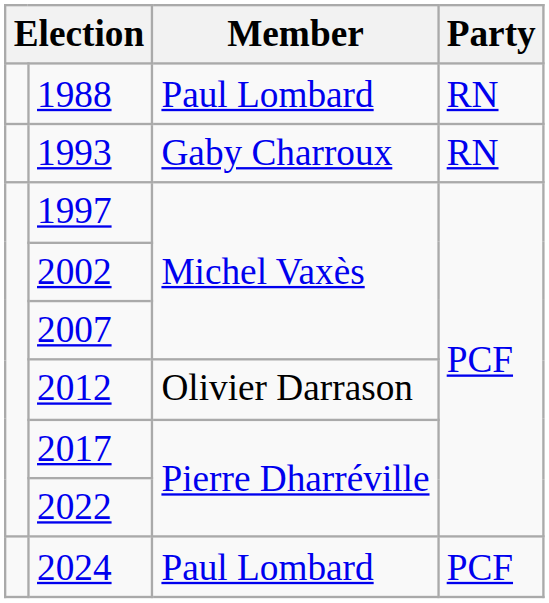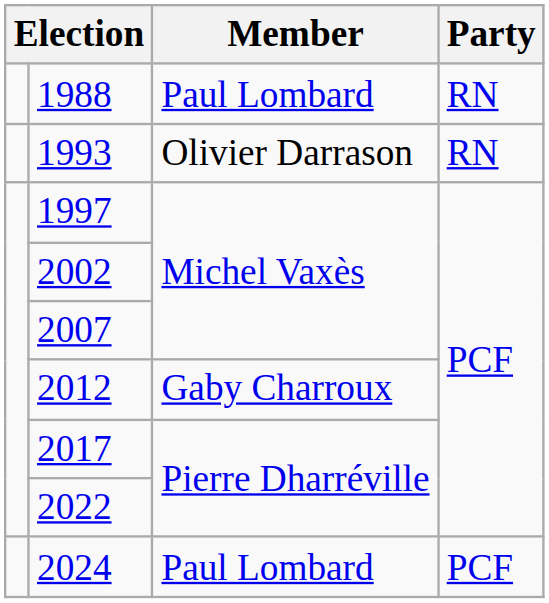(277, 152) Gaby Charroux -> (287, 152) Olivier Darrason
(287, 388) Olivier Darrason -> (277, 388) Gaby Charroux
